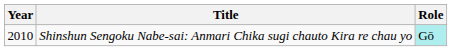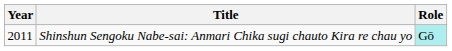(20, 35) 2010 -> (20, 35) 2011
